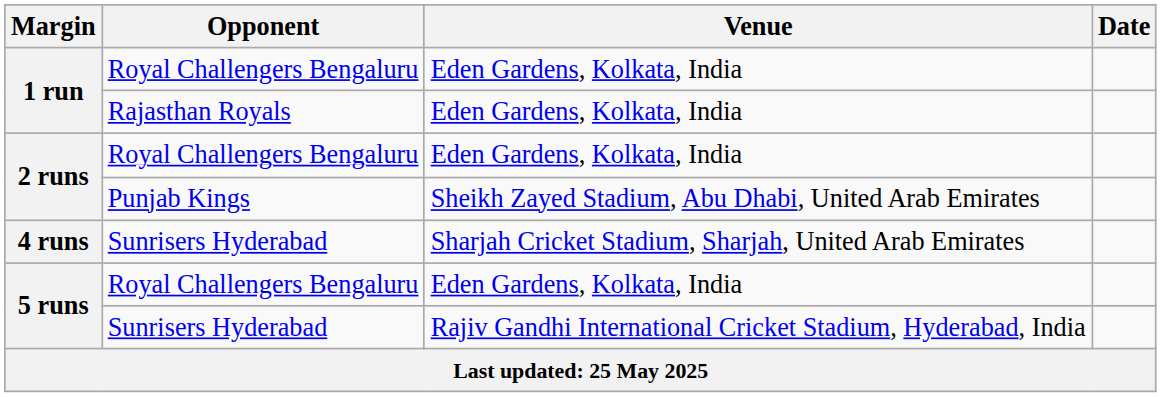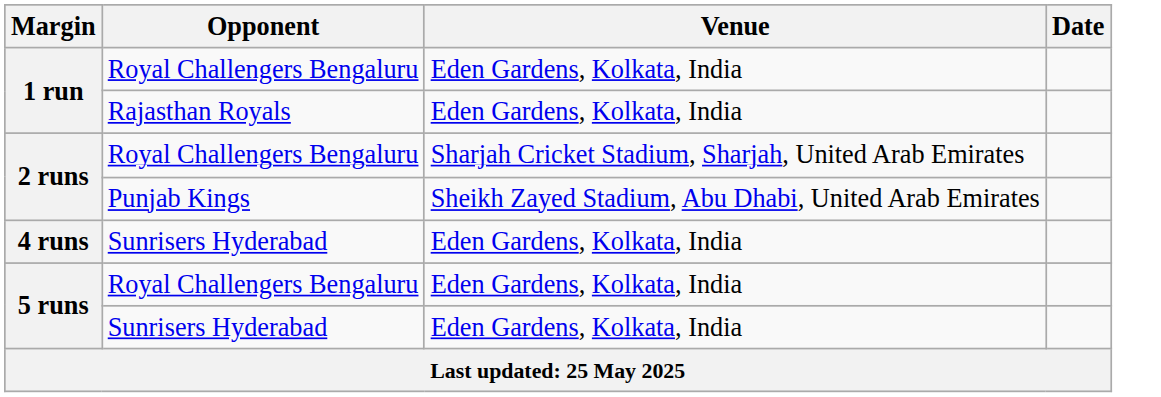(586, 155) Eden Gardens, Kolkata, India -> (728, 155) Sharjah Cricket Stadium, Sharjah, United Arab Emirates
(728, 241) Sharjah Cricket Stadium, Sharjah, United Arab Emirates -> (586, 241) Eden Gardens, Kolkata, India
(758, 327) Rajiv Gandhi International Cricket Stadium, Hyderabad, India -> (586, 327) Eden Gardens, Kolkata, India
